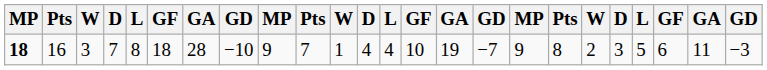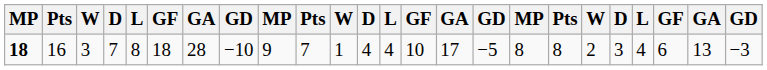(450, 49) 19 -> (450, 49) 17
(487, 49) −7 -> (487, 49) −5
(519, 49) 9 -> (519, 49) 8
(641, 49) 5 -> (641, 49) 4
(702, 49) 11 -> (702, 49) 13
